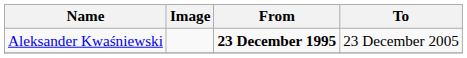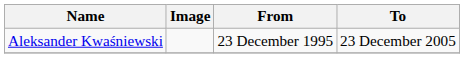(277, 40) bold -> (275, 40) normal
